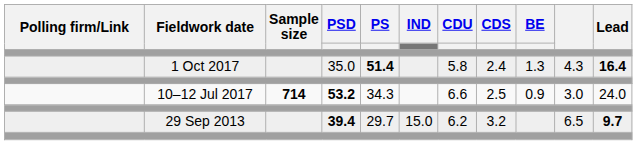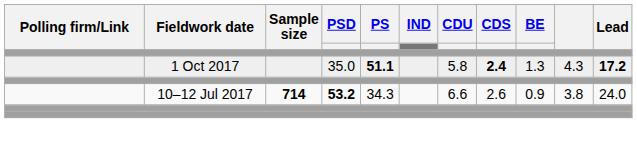(380, 66) 51.4 -> (380, 66) 51.1
(496, 66) normal -> (496, 66) bold
(612, 66) 16.4 -> (612, 66) 17.2
(496, 94) 2.5 -> (496, 94) 2.6
(574, 94) 3.0 -> (574, 94) 3.8
- row: (205, 122)
